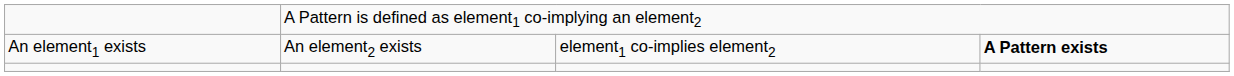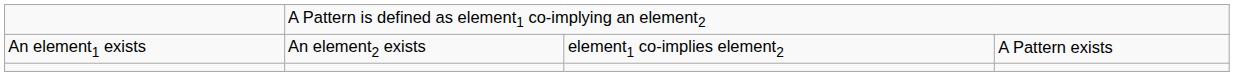(1046, 48) bold -> (1055, 48) normal
